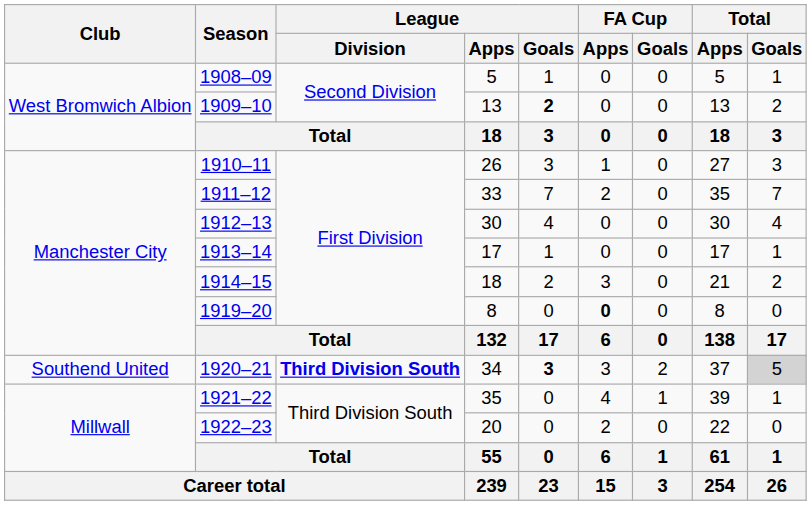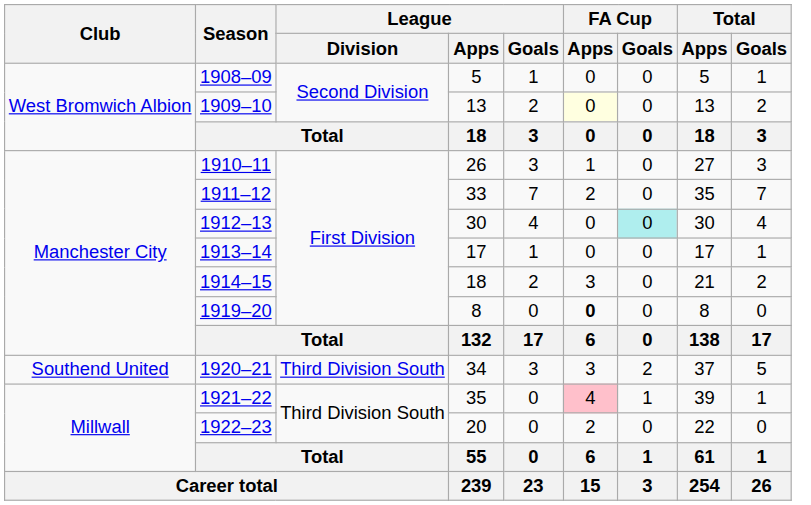(549, 106) bold -> (533, 106) normal
(606, 106) no background -> (590, 106) lightyellow background
(663, 223) no background -> (647, 223) paleturquoise background
(370, 369) bold -> (362, 369) normal
(549, 369) bold -> (533, 369) normal
(777, 369) lightgrey background -> (762, 369) no background
(606, 398) no background -> (590, 398) pink background
